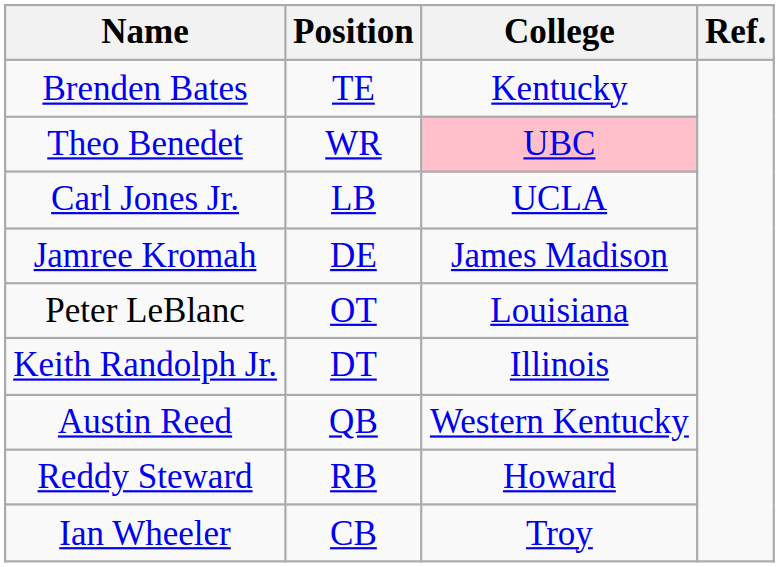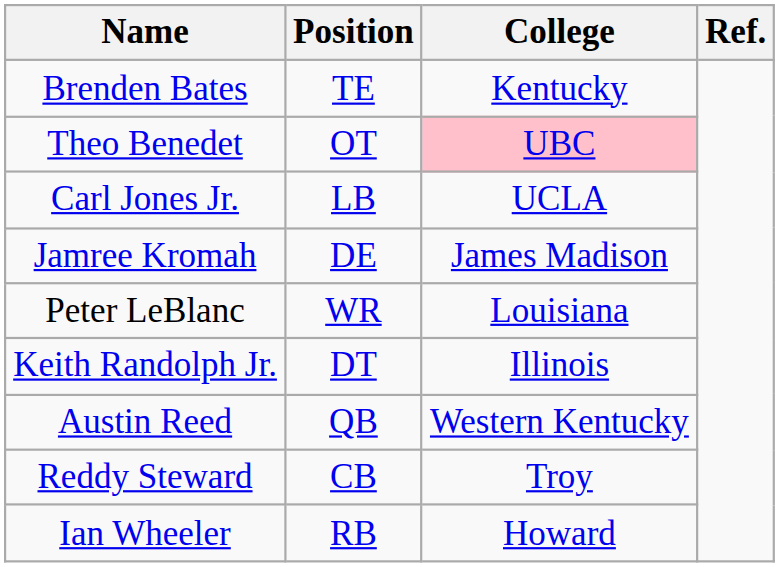(353, 143) WR -> (353, 143) OT
(353, 310) OT -> (353, 310) WR
(353, 476) RB -> (353, 476) CB
(559, 476) Howard -> (559, 476) Troy
(353, 532) CB -> (353, 532) RB
(559, 532) Troy -> (559, 532) Howard
